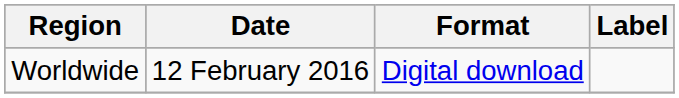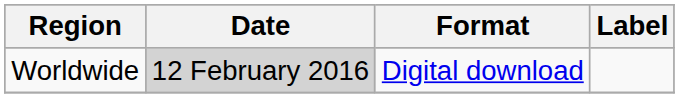(260, 69) no background -> (260, 69) lightgrey background
